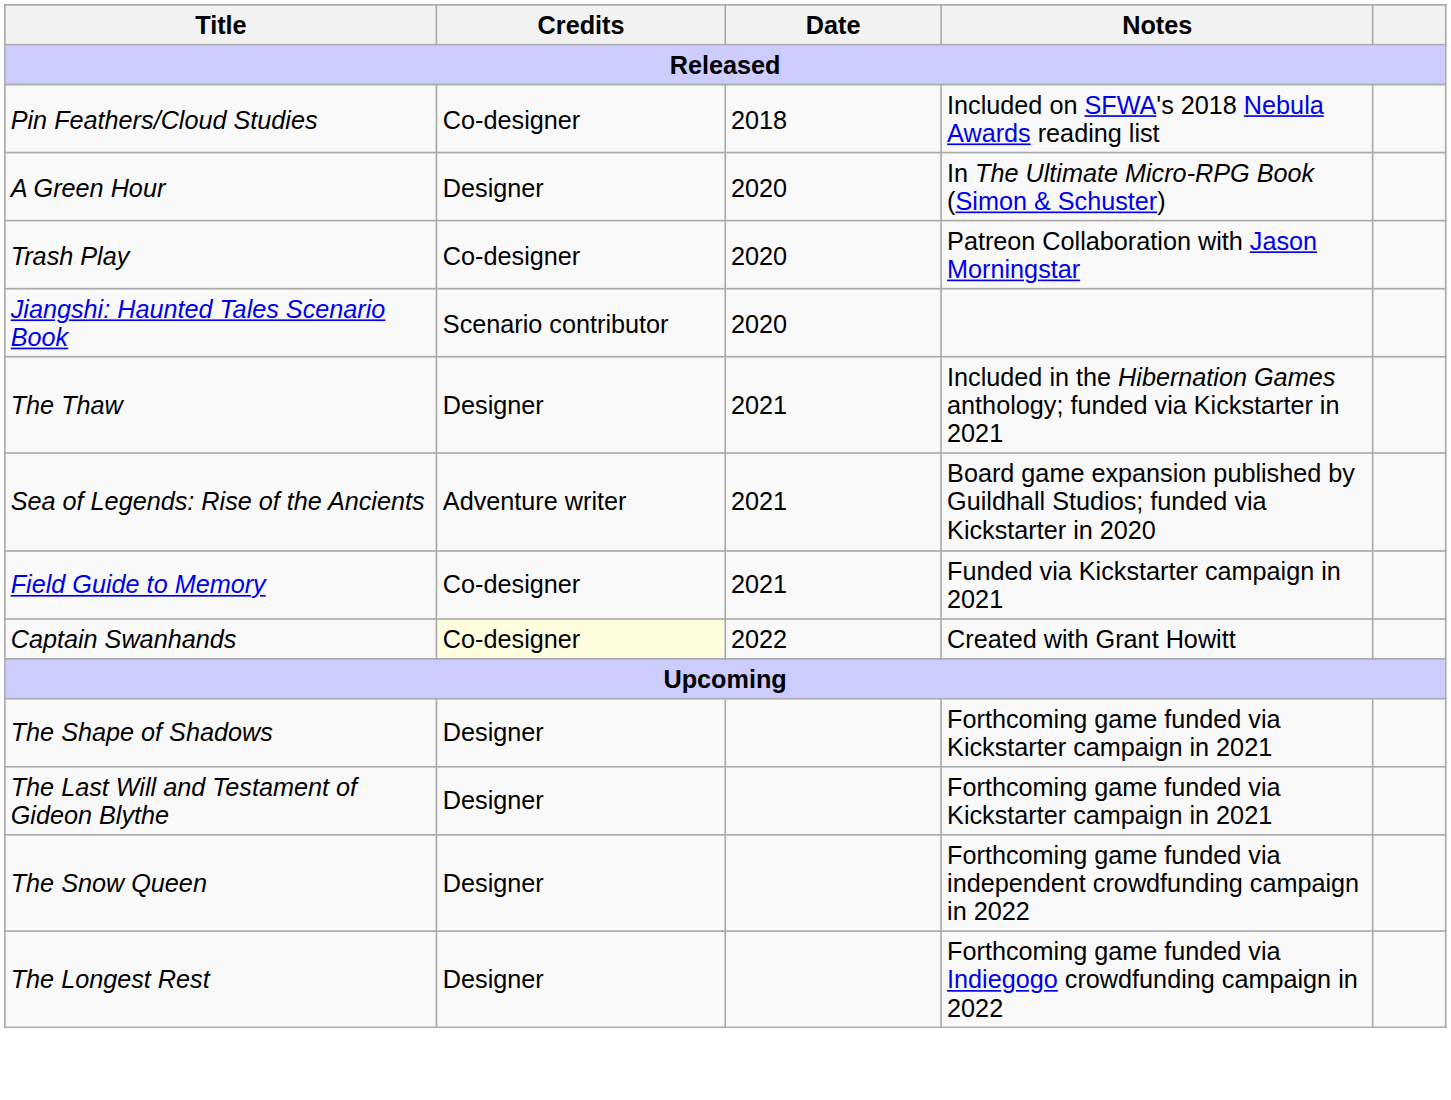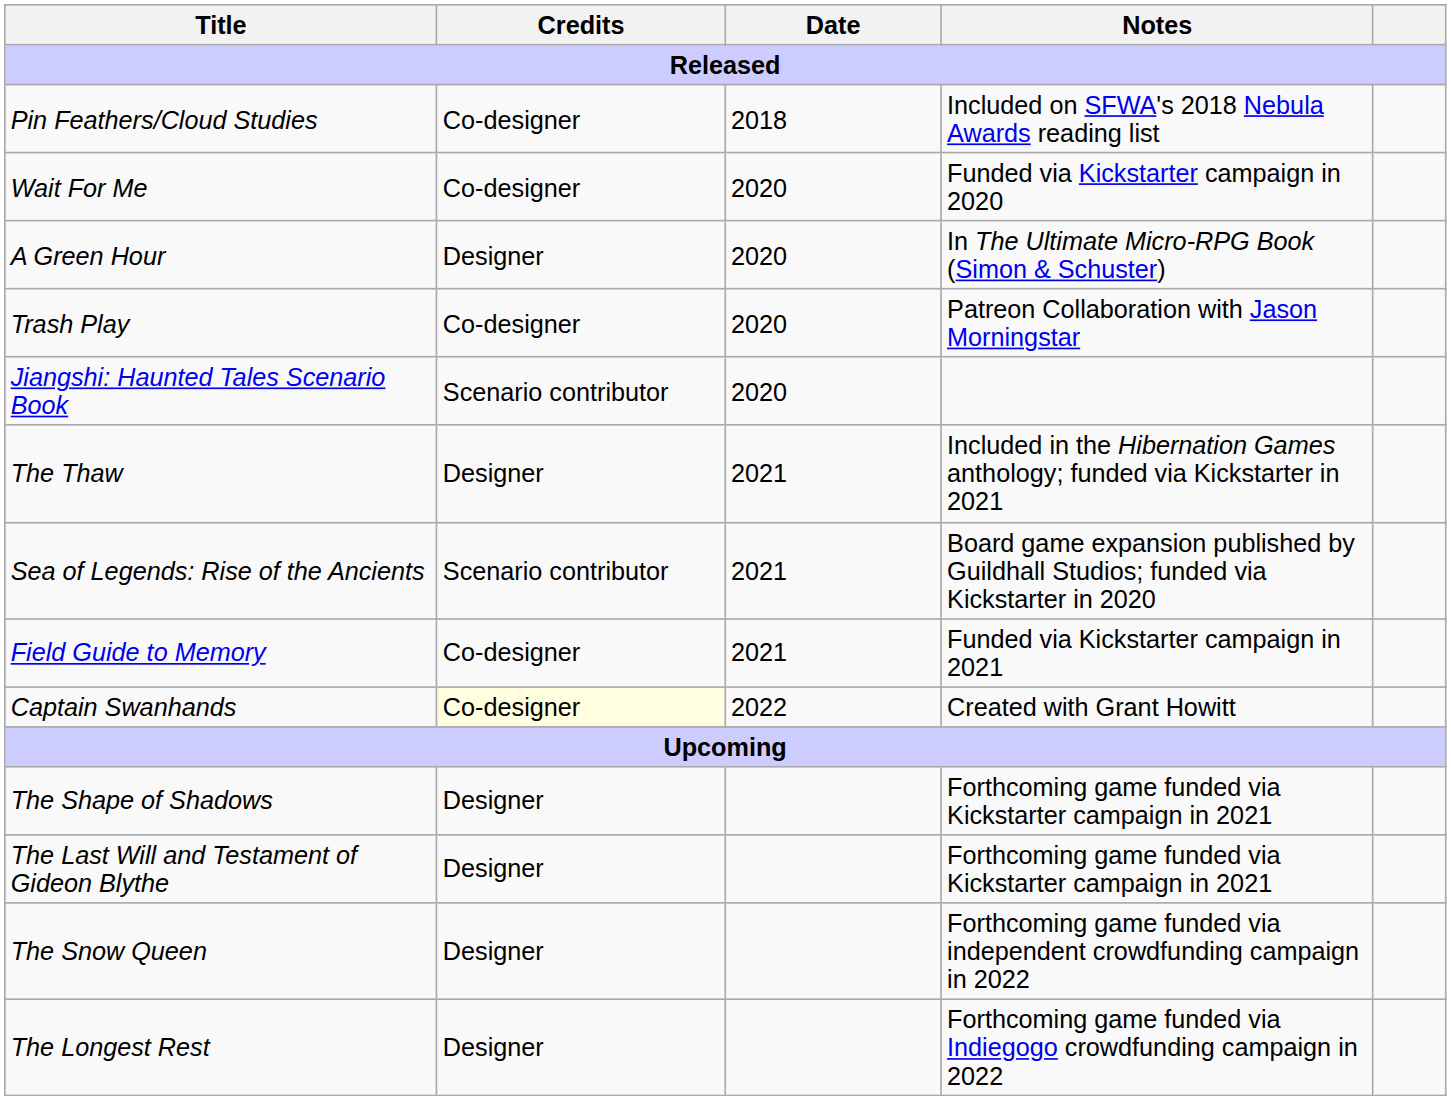+ row: (79, 187)
(535, 502) Adventure writer -> (556, 570) Scenario contributor
